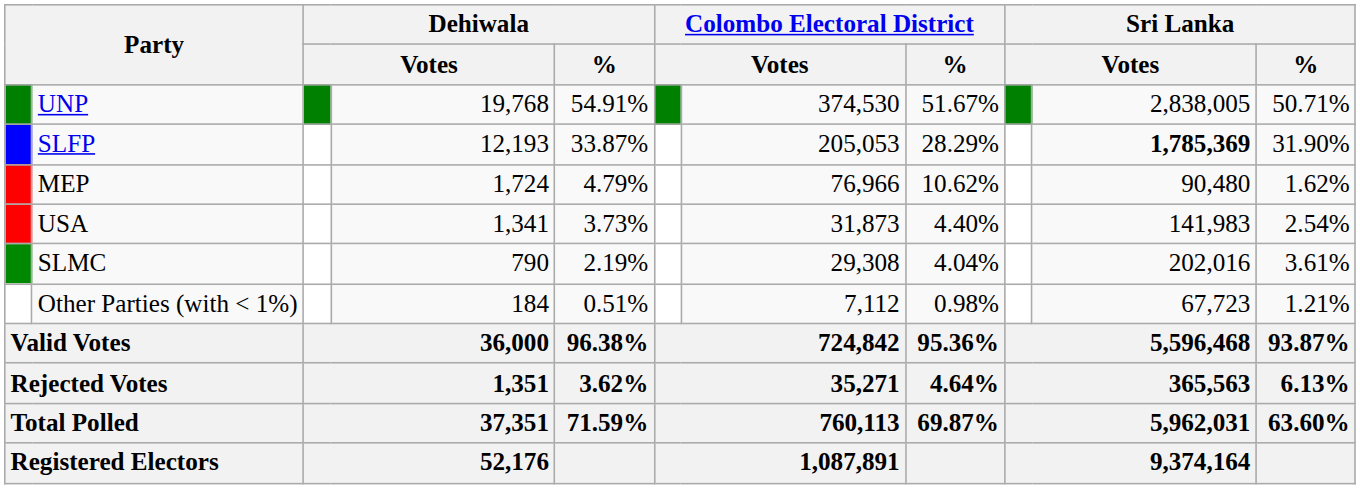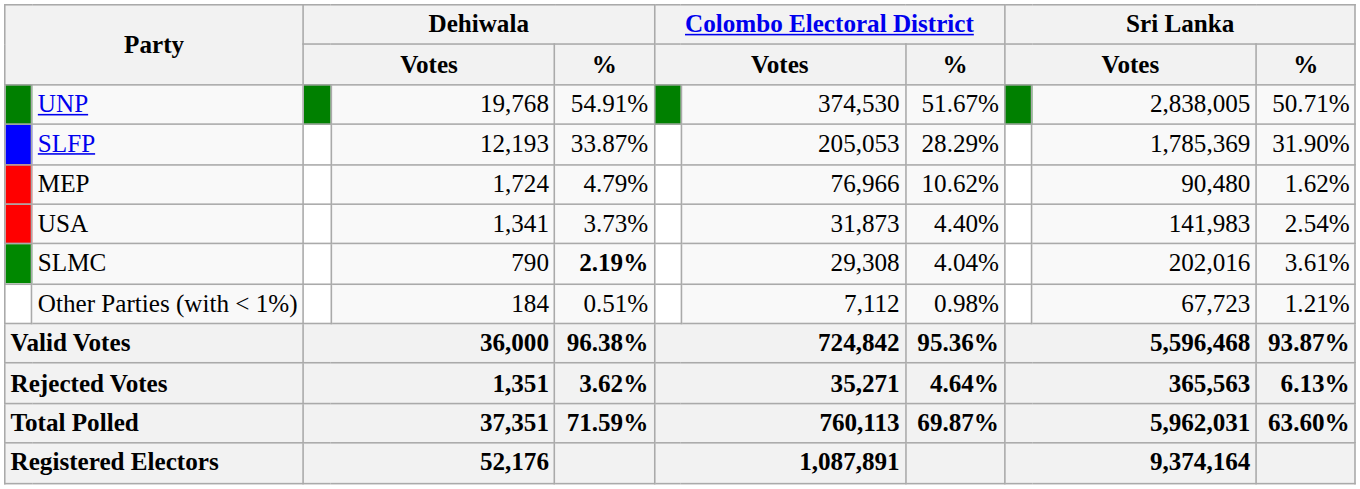(1200, 143) bold -> (1200, 143) normal
(616, 263) normal -> (614, 263) bold
